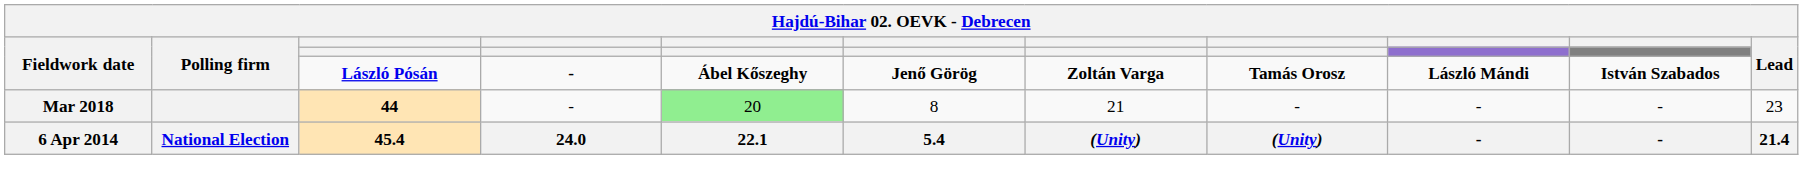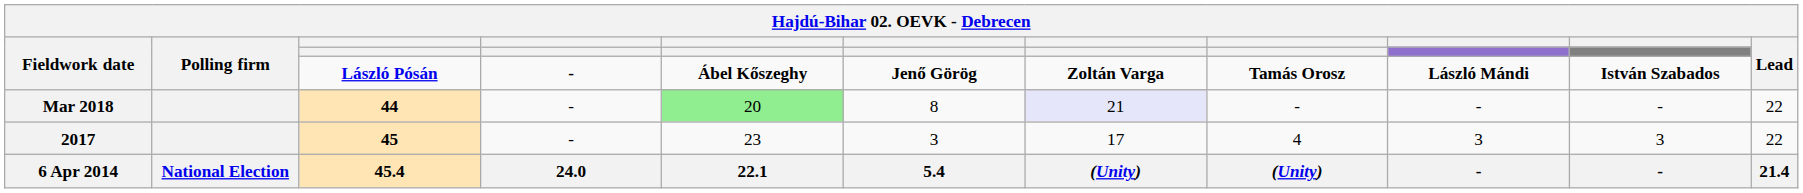(1116, 106) no background -> (1116, 106) lavender background
(1774, 106) 23 -> (1774, 106) 22
+ row: (78, 139)
